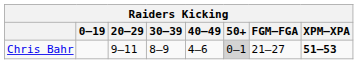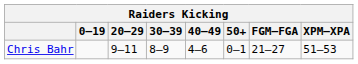(236, 49) lightgrey background -> (236, 49) no background
(320, 49) bold -> (320, 49) normal
